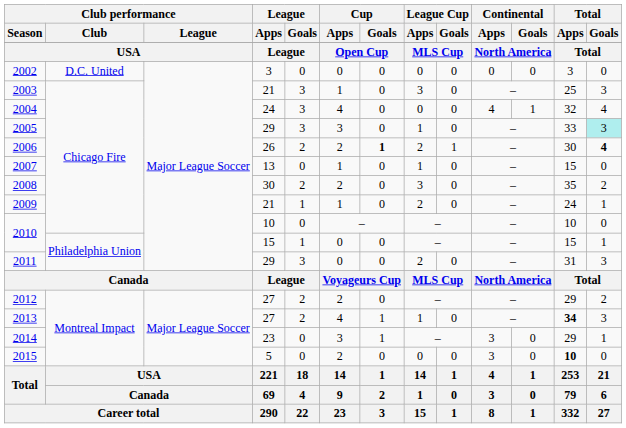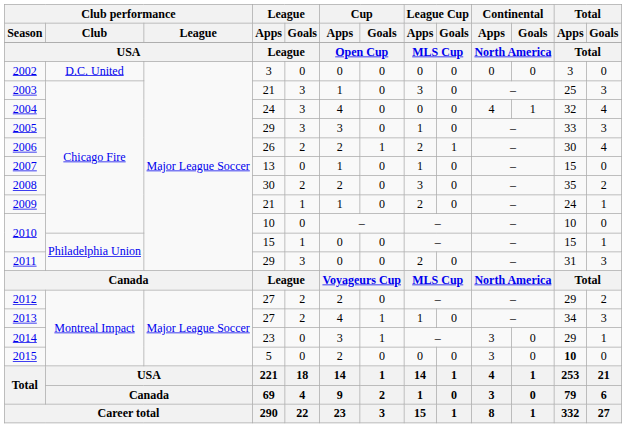(604, 128) paleturquoise background -> (604, 128) no background
(382, 147) bold -> (382, 147) normal
(604, 147) bold -> (604, 147) normal
(570, 318) bold -> (570, 318) normal
